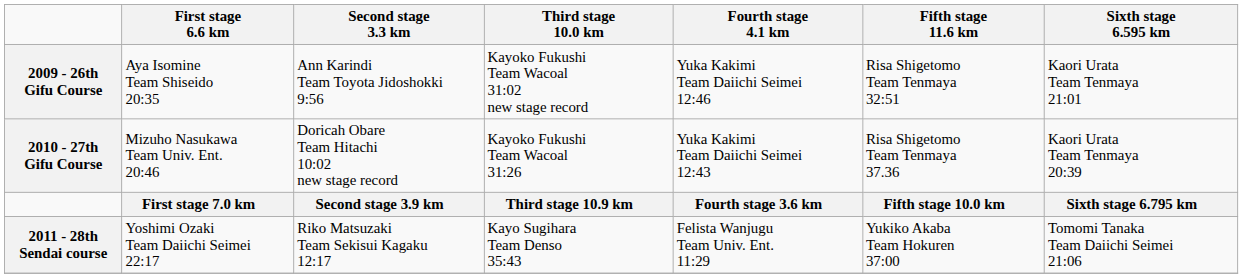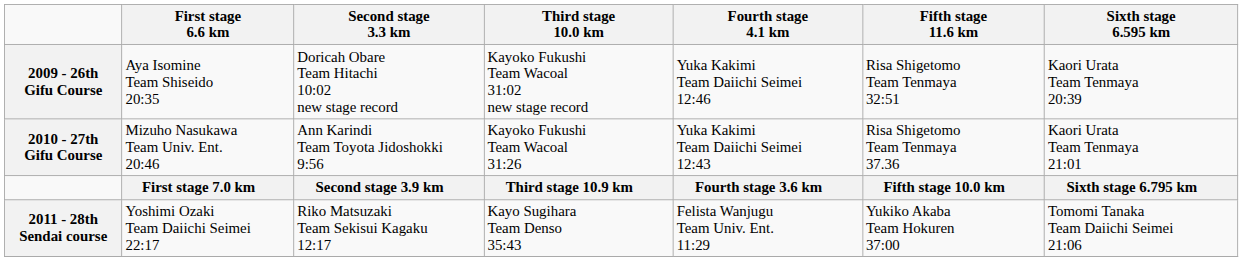(370, 81) Ann Karindi Team Toyota Jidoshokki 9:56 -> (348, 81) Doricah Obare Team Hitachi 10:02 new stage record
(1093, 81) Kaori Urata Team Tenmaya 21:01 -> (1093, 81) Kaori Urata Team Tenmaya 20:39
(348, 155) Doricah Obare Team Hitachi 10:02 new stage record -> (370, 147) Ann Karindi Team Toyota Jidoshokki 9:56
(1093, 155) Kaori Urata Team Tenmaya 20:39 -> (1093, 147) Kaori Urata Team Tenmaya 21:01
